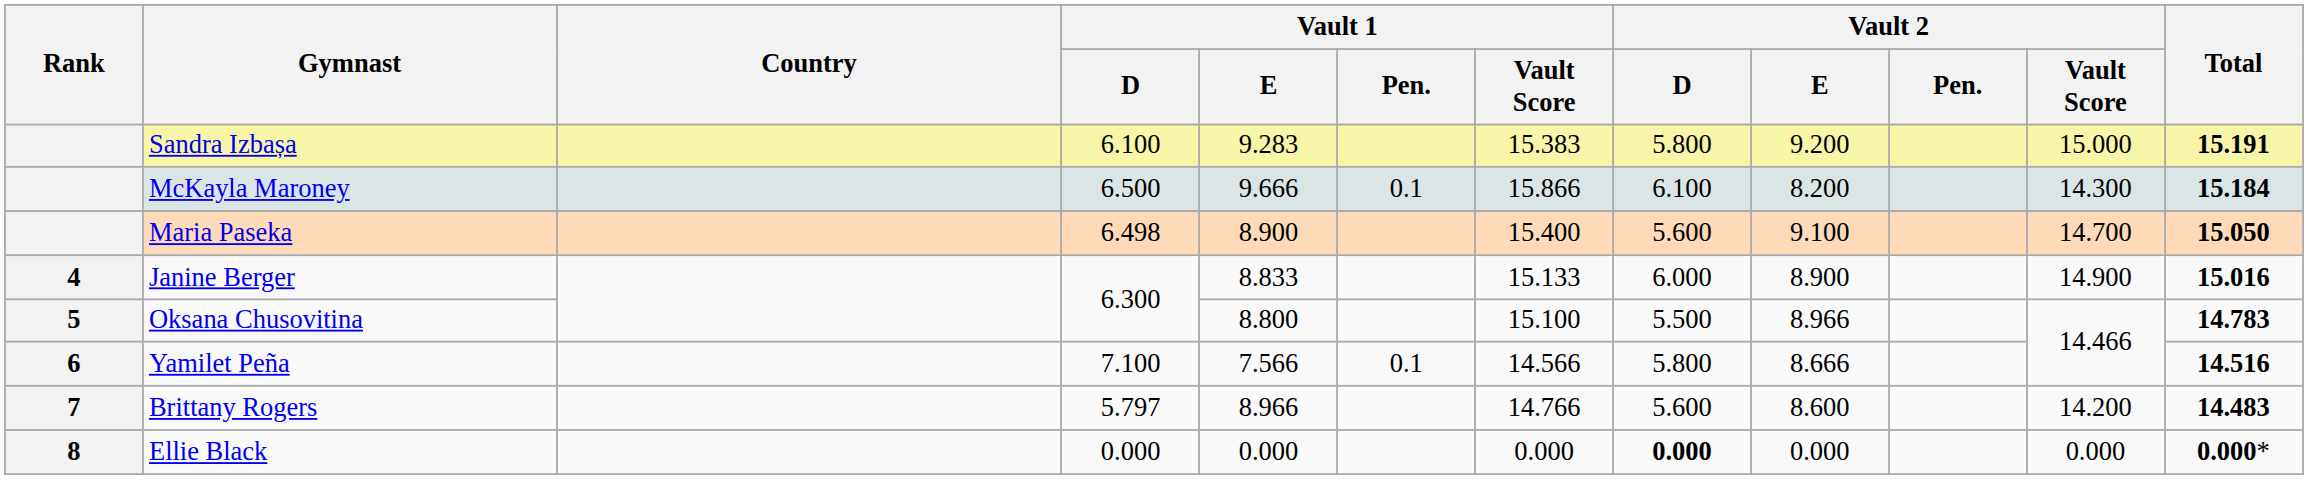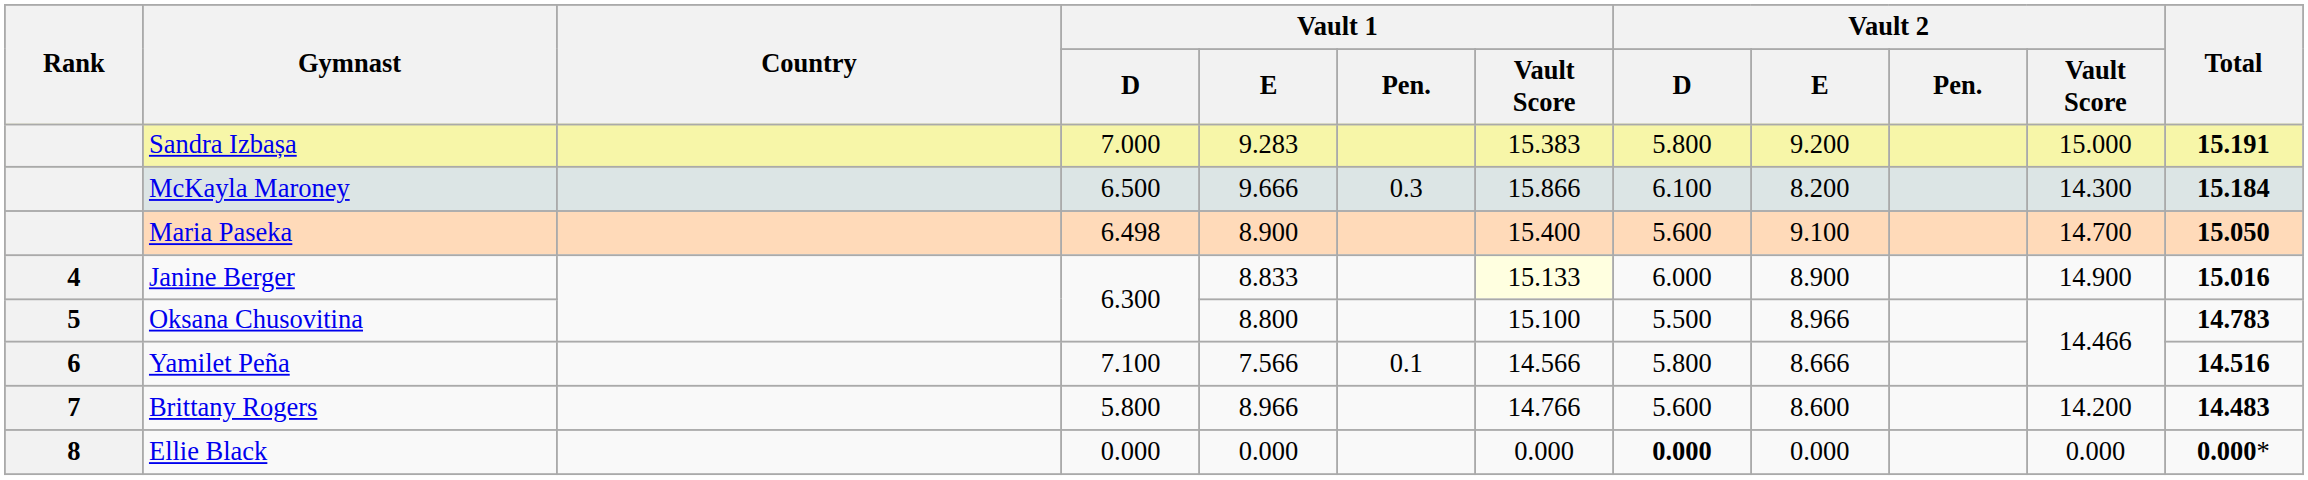(1131, 145) 6.100 -> (1131, 145) 7.000
(1406, 189) 0.1 -> (1406, 189) 0.3
(1544, 276) no background -> (1544, 276) lightyellow background
(1131, 407) 5.797 -> (1131, 407) 5.800
